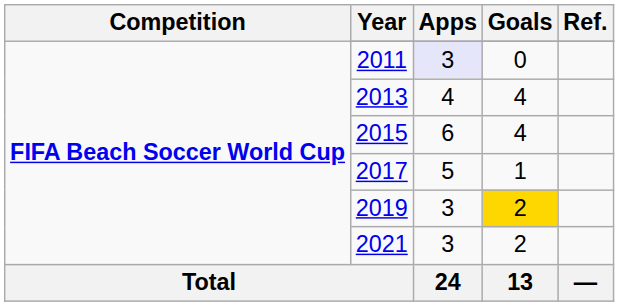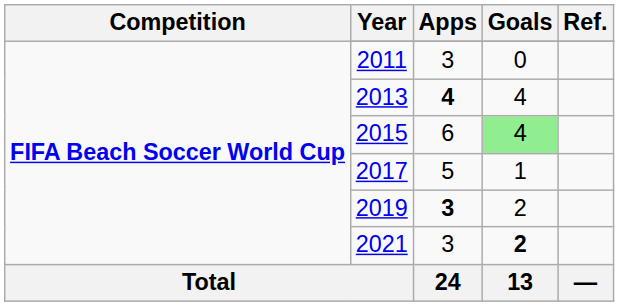(448, 60) lavender background -> (448, 60) no background
(448, 97) normal -> (448, 97) bold
(520, 134) no background -> (520, 134) lightgreen background
(448, 208) normal -> (448, 208) bold
(520, 208) gold background -> (520, 208) no background
(520, 245) normal -> (520, 245) bold
